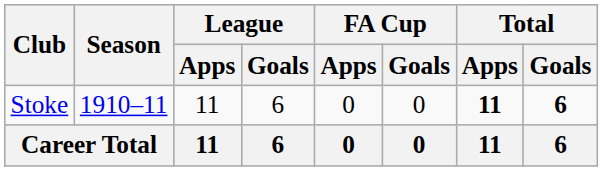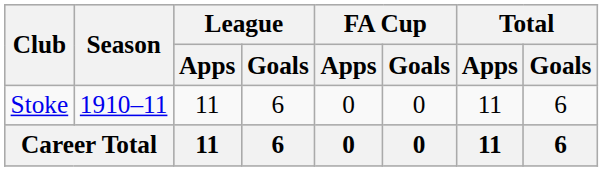(490, 104) bold -> (490, 104) normal
(561, 104) bold -> (561, 104) normal
